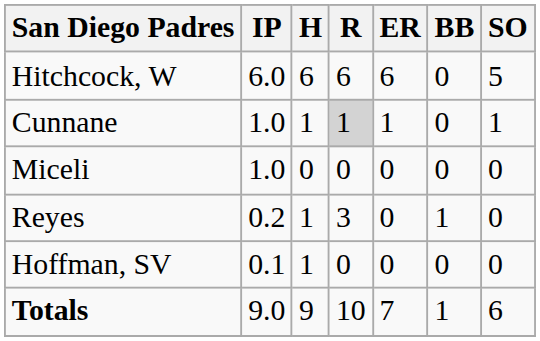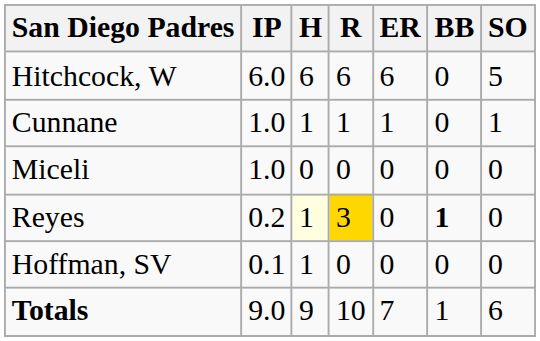(343, 122) lightgrey background -> (343, 122) no background
(307, 216) no background -> (307, 216) lightyellow background
(343, 216) no background -> (343, 216) gold background
(442, 216) normal -> (442, 216) bold
